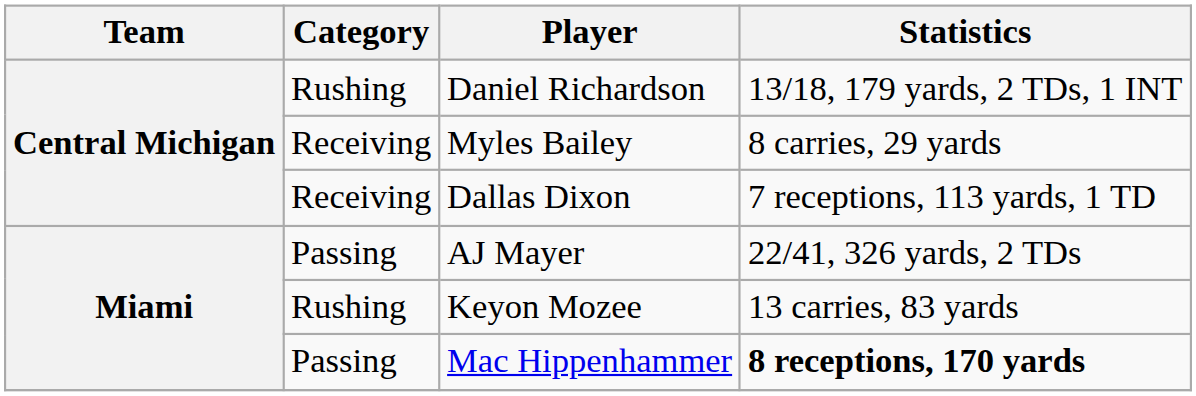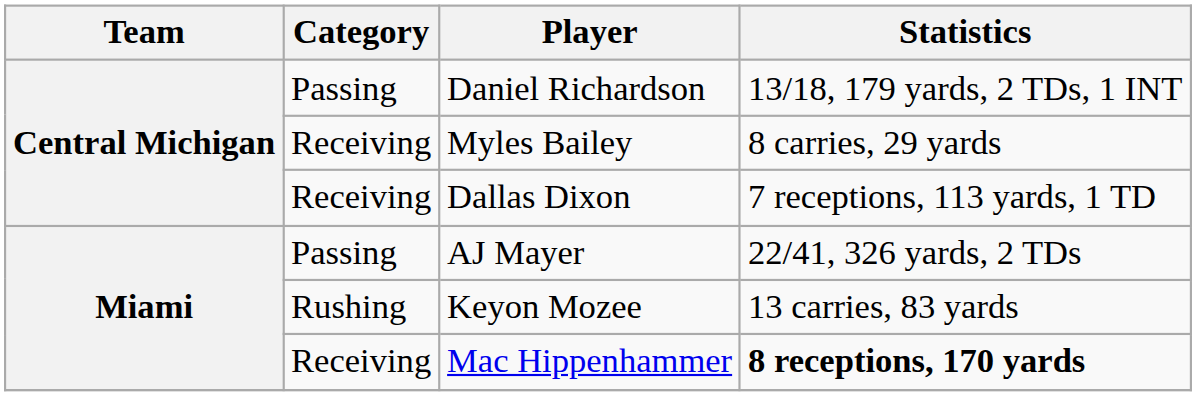(349, 87) Rushing -> (344, 87) Passing
(344, 361) Passing -> (361, 361) Receiving
